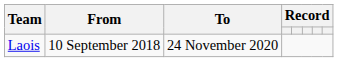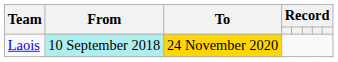(104, 45) no background -> (104, 45) paleturquoise background
(222, 45) no background -> (222, 45) gold background
